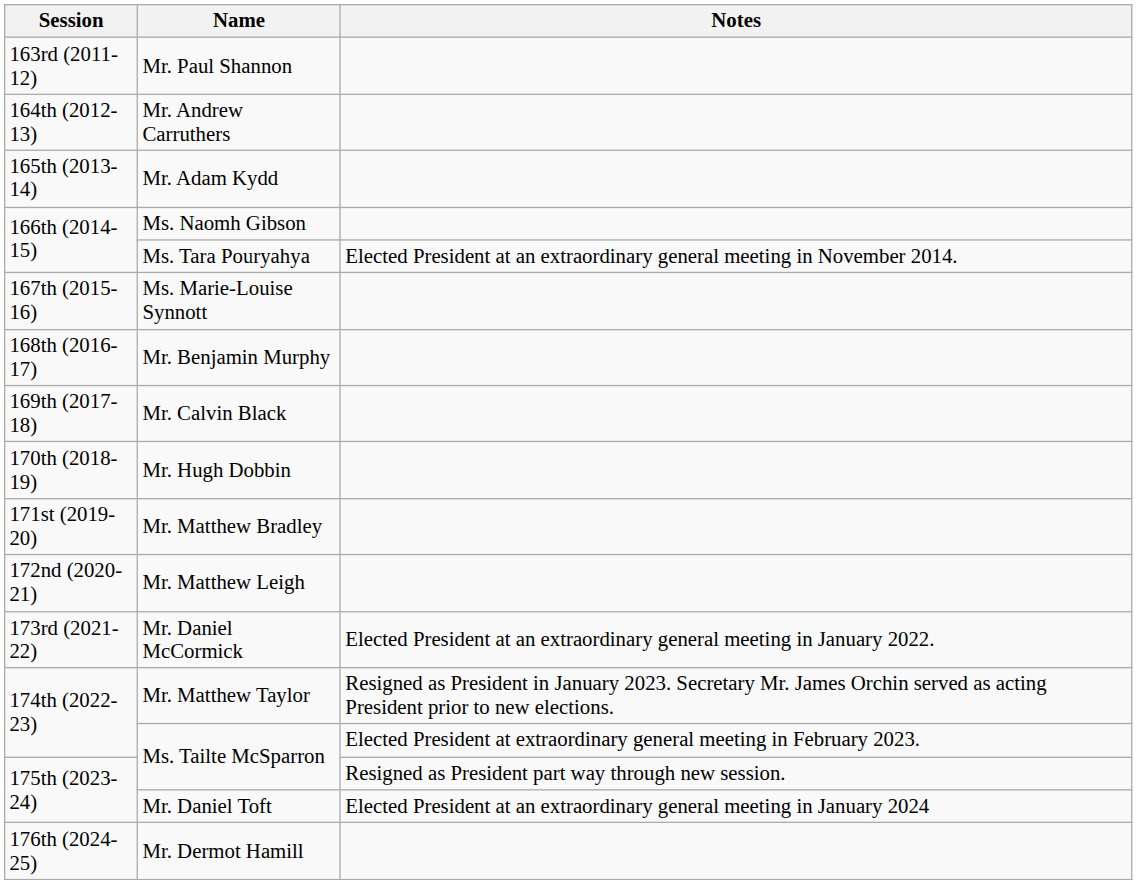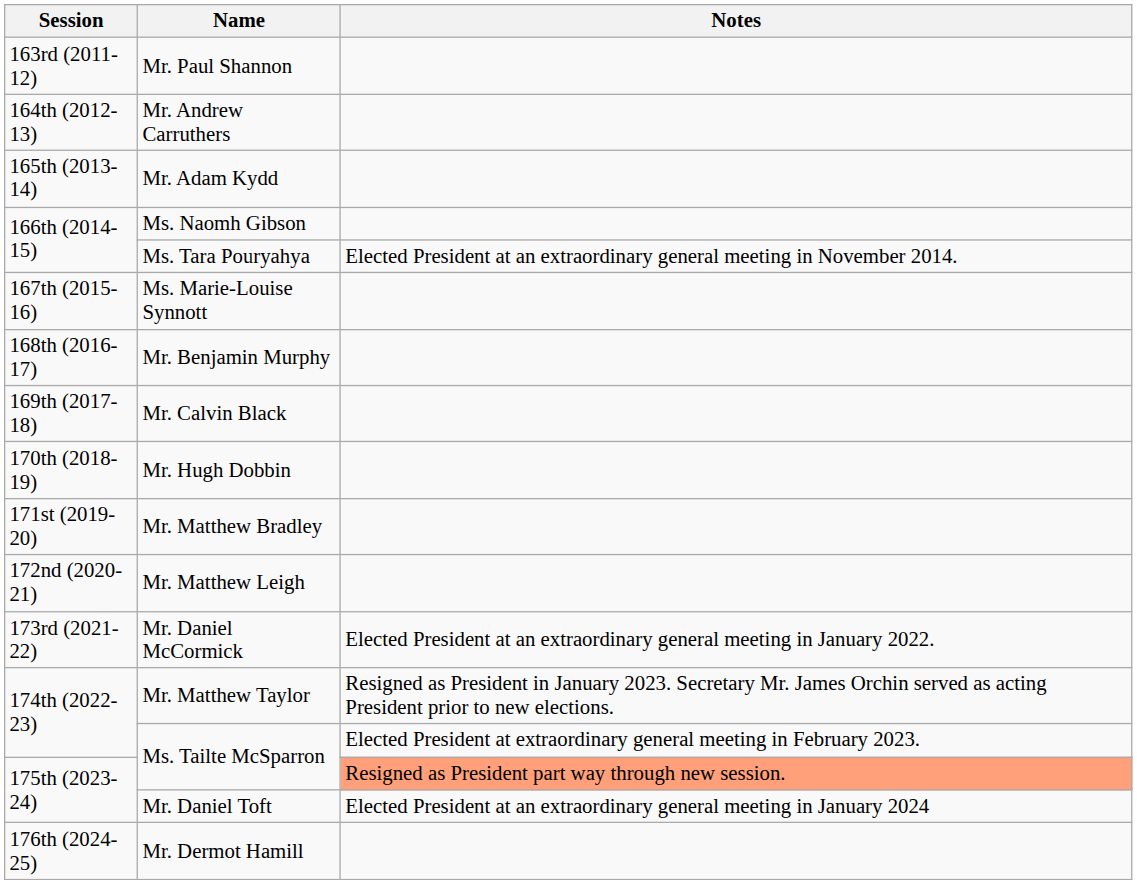(565, 773) no background -> (565, 773) lightsalmon background
